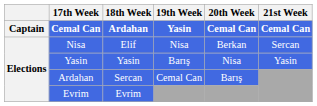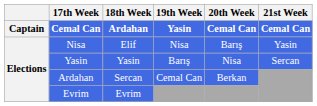(232, 45) Berkan -> (232, 45) Barış
(285, 45) Sercan -> (285, 45) Yasin
(285, 61) Yasin -> (285, 61) Sercan
(232, 77) Barış -> (232, 77) Berkan
